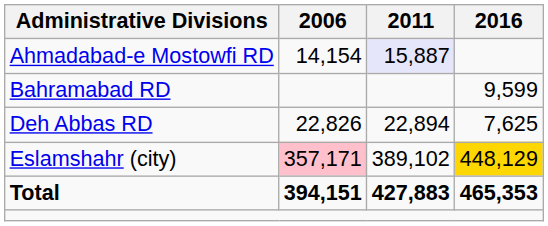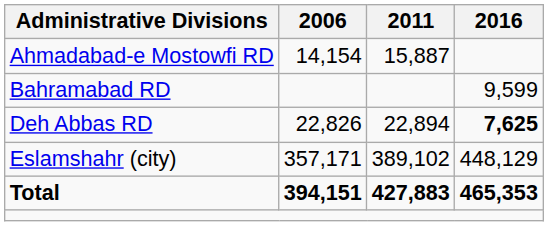(417, 55) lavender background -> (417, 55) no background
(511, 124) normal -> (511, 124) bold
(323, 158) pink background -> (323, 158) no background
(499, 158) gold background -> (499, 158) no background
